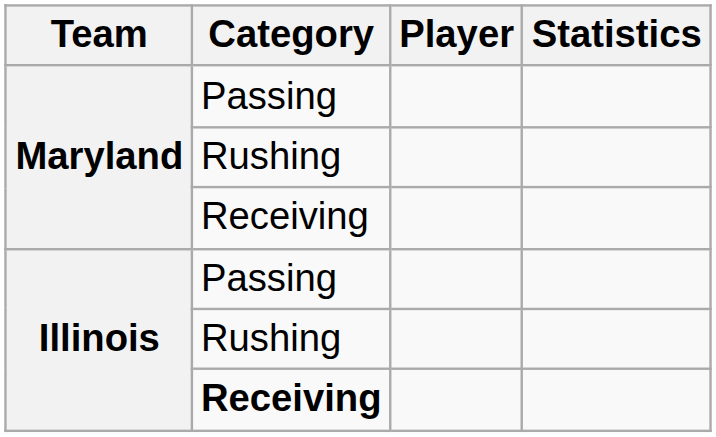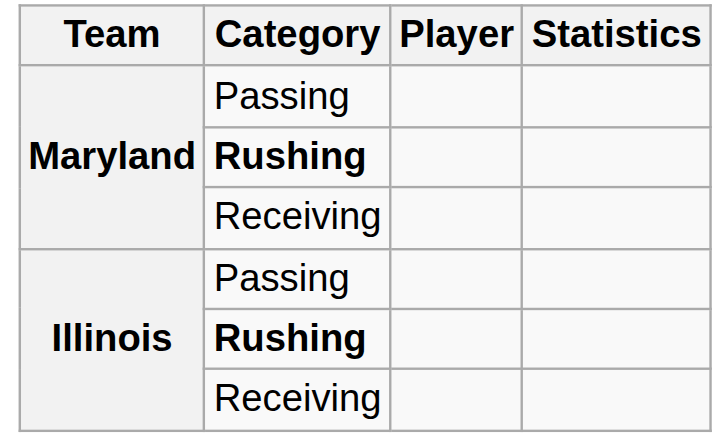(271, 156) normal -> (290, 156) bold
(271, 338) normal -> (290, 338) bold
(291, 398) bold -> (298, 398) normal
